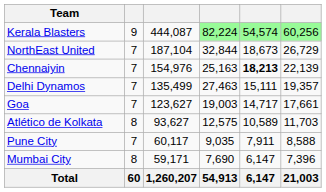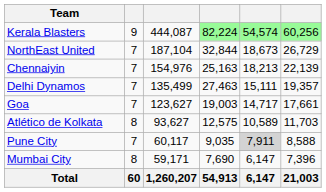(260, 68) bold -> (260, 68) normal
(260, 141) no background -> (260, 141) lightgrey background
